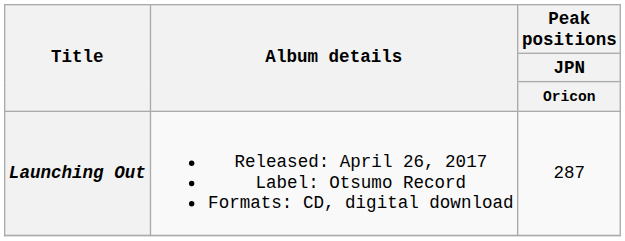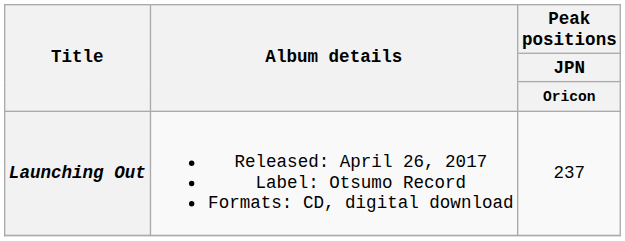(569, 173) 287 -> (569, 173) 237
